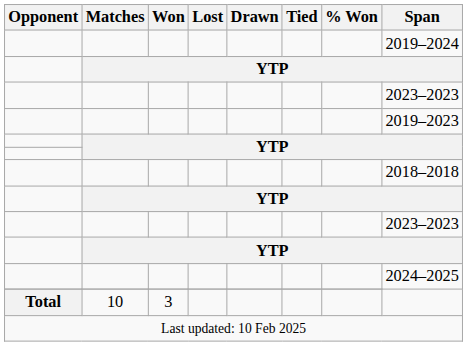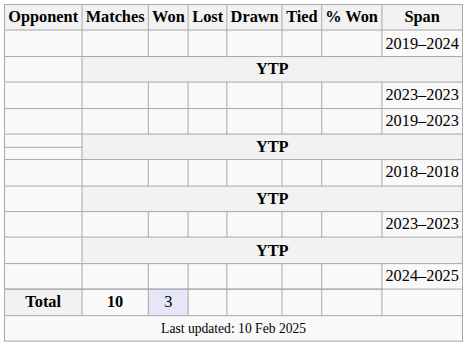(115, 302) normal -> (115, 302) bold
(168, 302) no background -> (168, 302) lavender background
